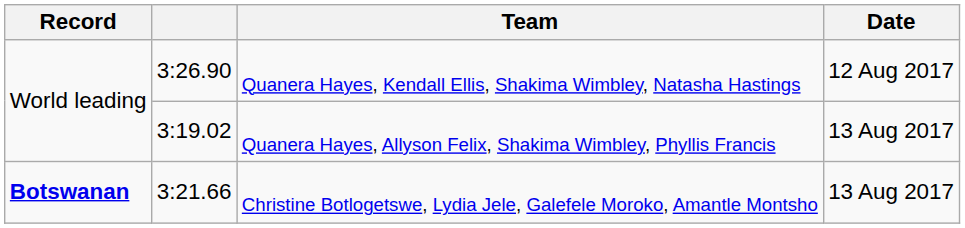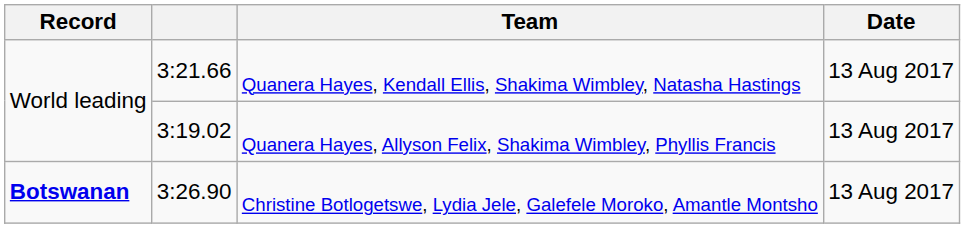(194, 70) 3:26.90 -> (194, 70) 3:21.66
(891, 70) 12 Aug 2017 -> (891, 70) 13 Aug 2017
(194, 191) 3:21.66 -> (194, 191) 3:26.90
